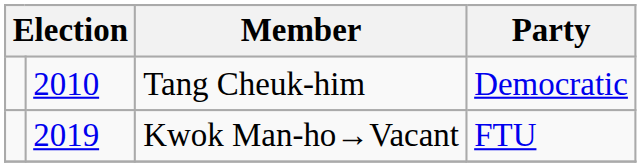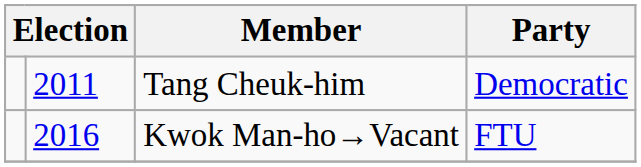(66, 82) 2010 -> (66, 82) 2011
(66, 135) 2019 -> (66, 135) 2016
